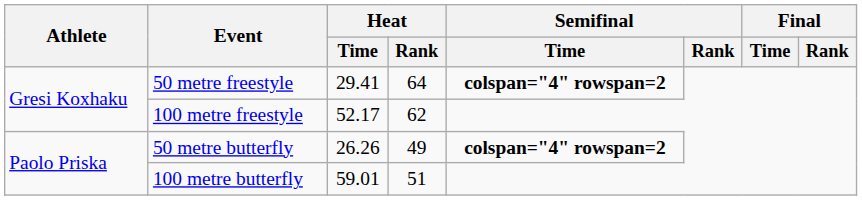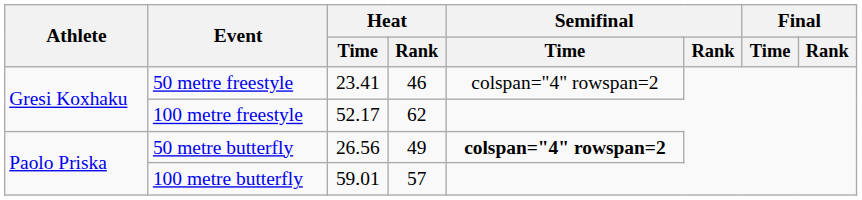(358, 83) 29.41 -> (358, 83) 23.41
(417, 83) 64 -> (417, 83) 46
(565, 83) bold -> (565, 83) normal
(358, 147) 26.26 -> (358, 147) 26.56
(417, 179) 51 -> (417, 179) 57
